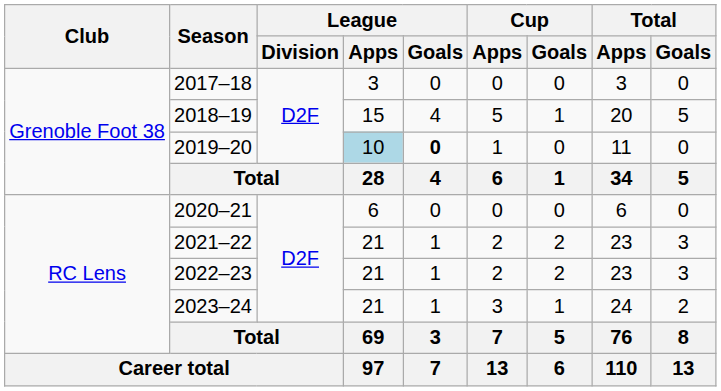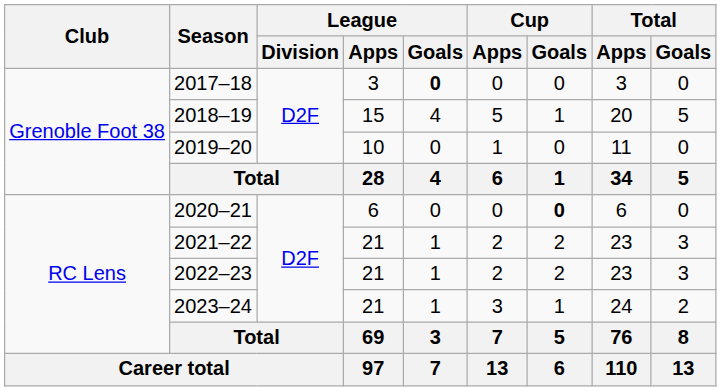(435, 83) normal -> (435, 83) bold
(373, 147) lightblue background -> (373, 147) no background
(435, 147) bold -> (435, 147) normal
(559, 210) normal -> (559, 210) bold
